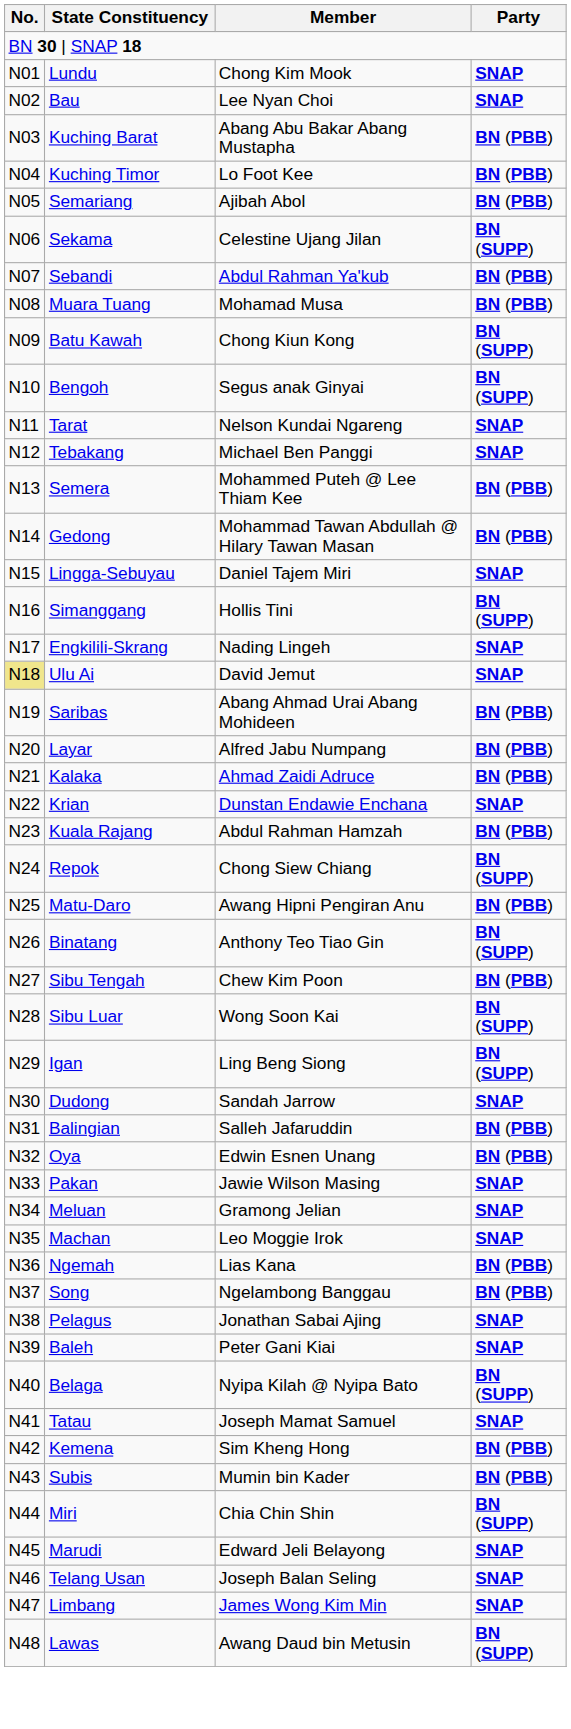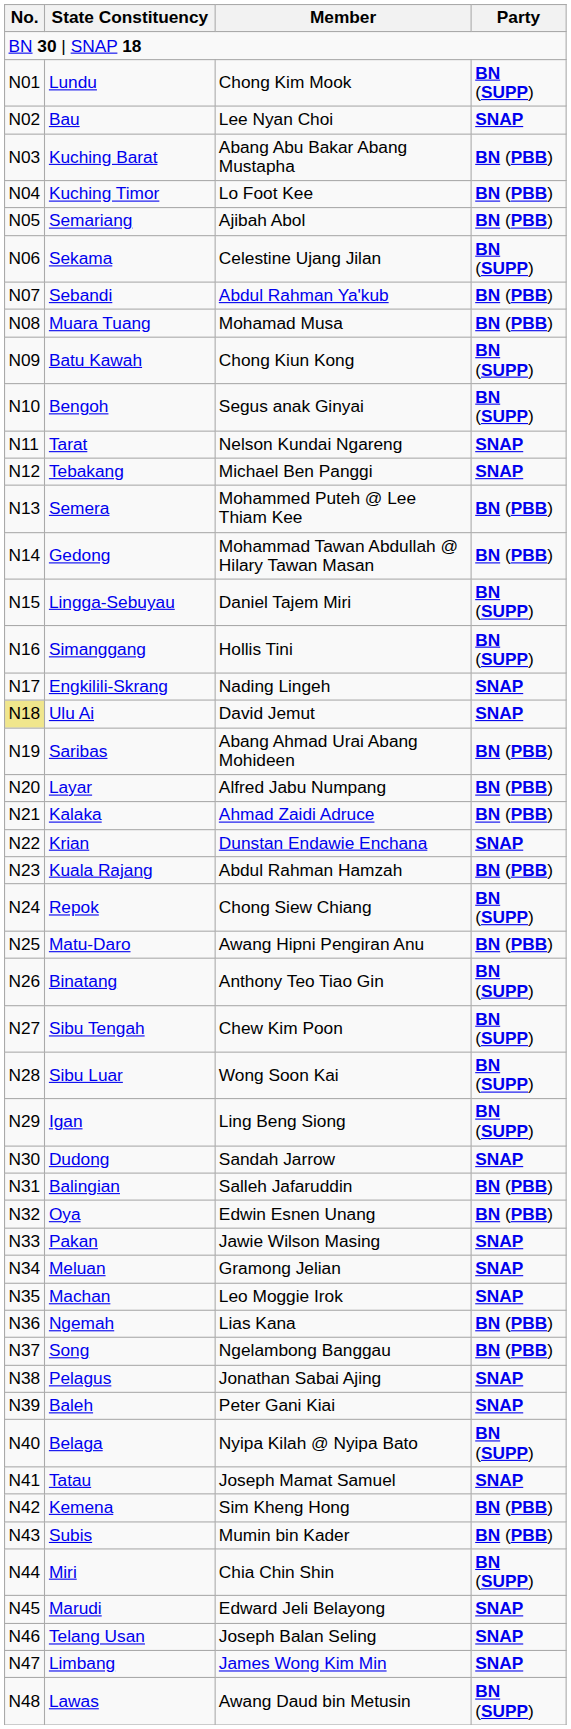(499, 73) SNAP -> (505, 82) BN (SUPP)
(499, 573) SNAP -> (505, 602) BN (SUPP)
(514, 979) BN (PBB) -> (505, 1028) BN (SUPP)
